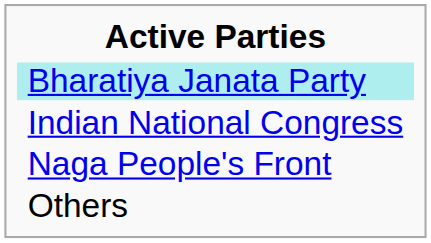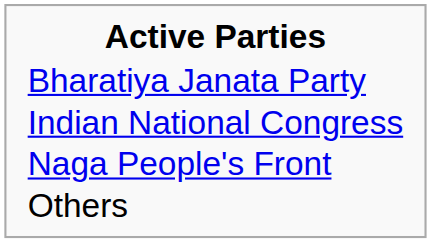(197, 81) paleturquoise background -> (197, 81) no background
